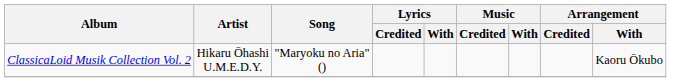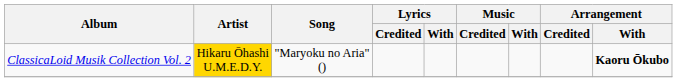(233, 60) no background -> (233, 60) gold background
(629, 60) normal -> (632, 60) bold
